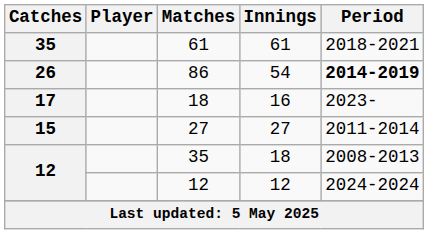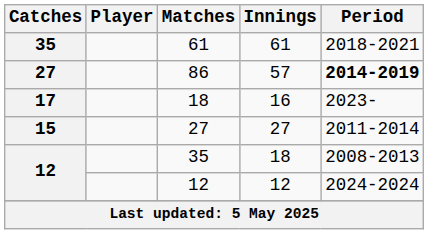(46, 75) 26 -> (46, 75) 27
(280, 75) 54 -> (280, 75) 57
